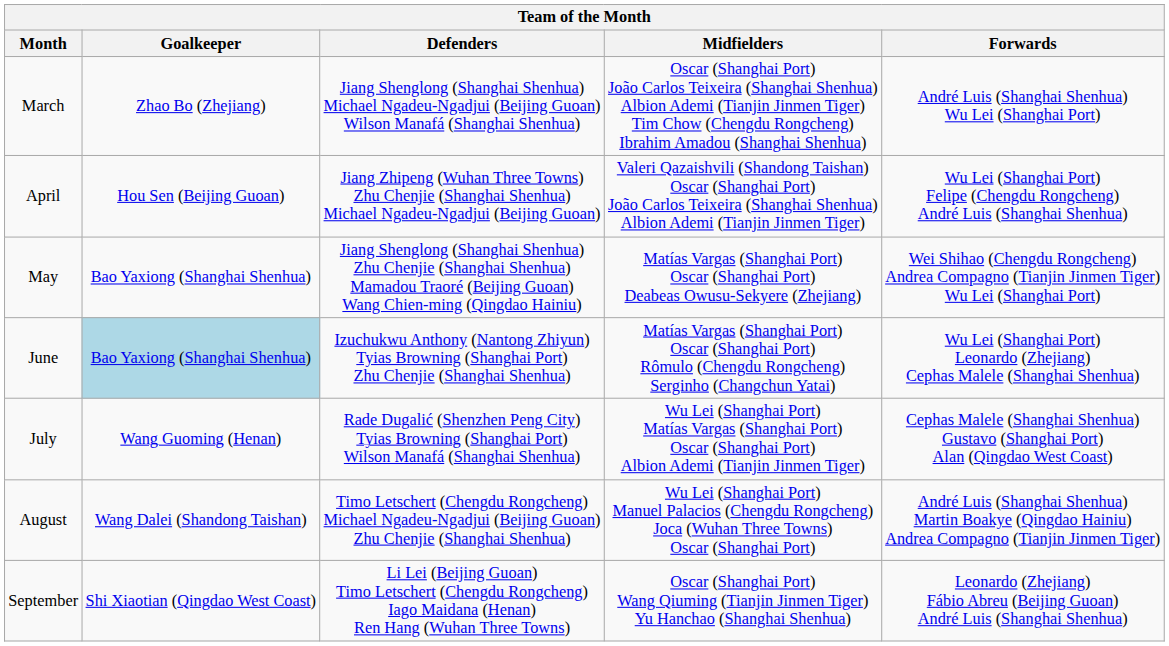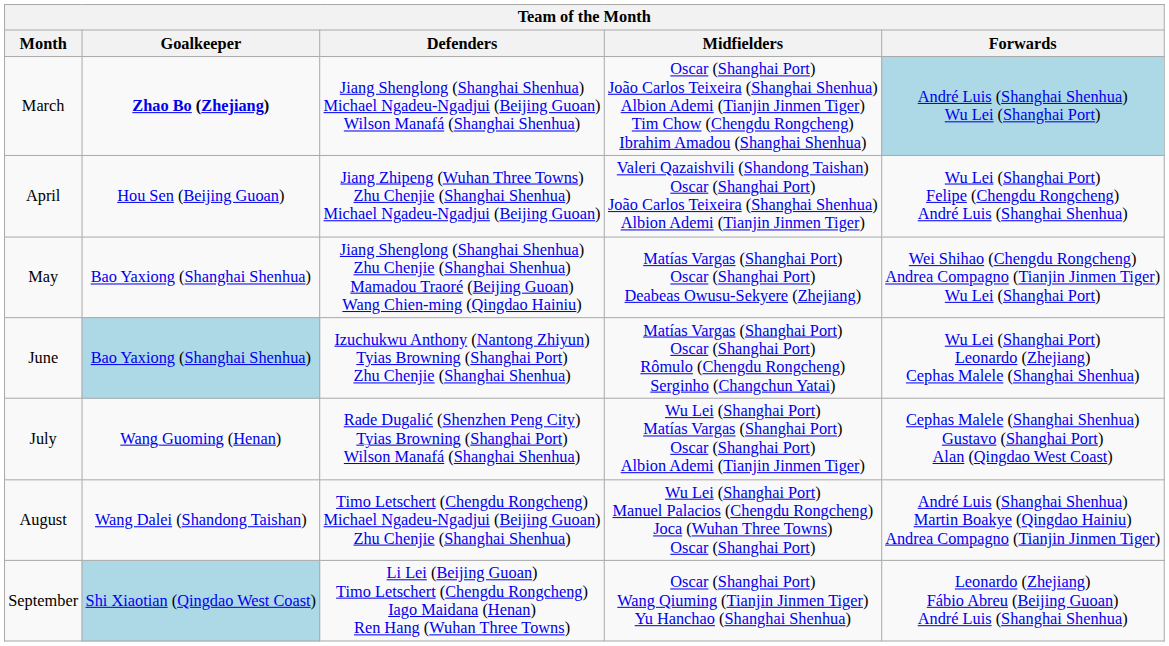(201, 105) normal -> (201, 105) bold
(1023, 105) no background -> (1023, 105) lightblue background
(201, 600) no background -> (201, 600) lightblue background
